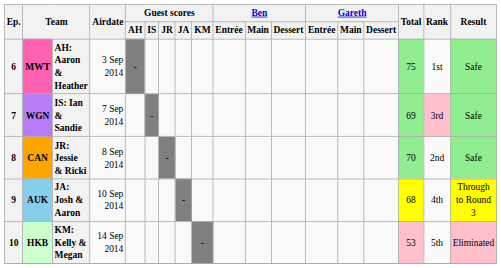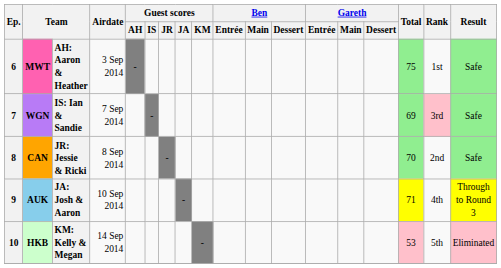(411, 200) 68 -> (411, 200) 71
